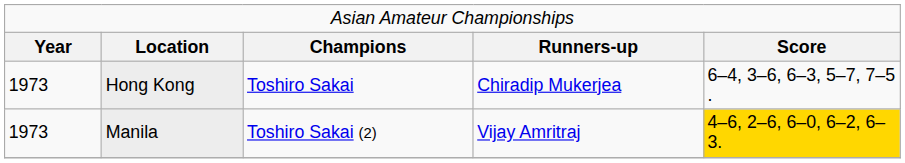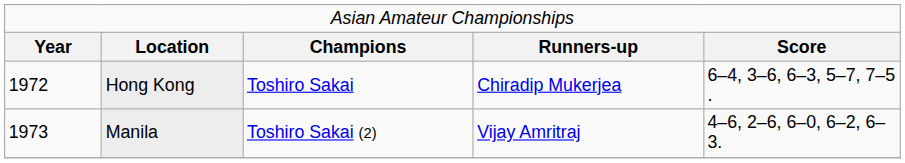(28, 84) 1973 -> (28, 84) 1972
(796, 133) gold background -> (796, 133) no background
